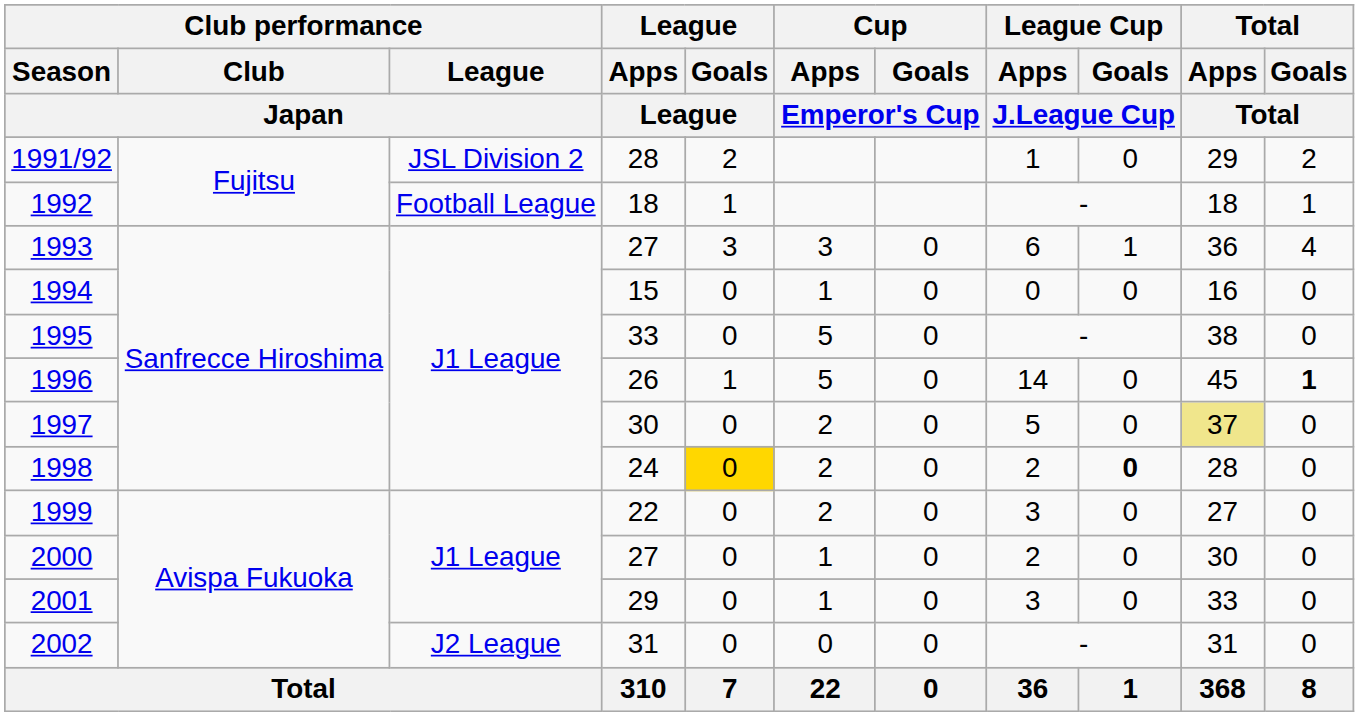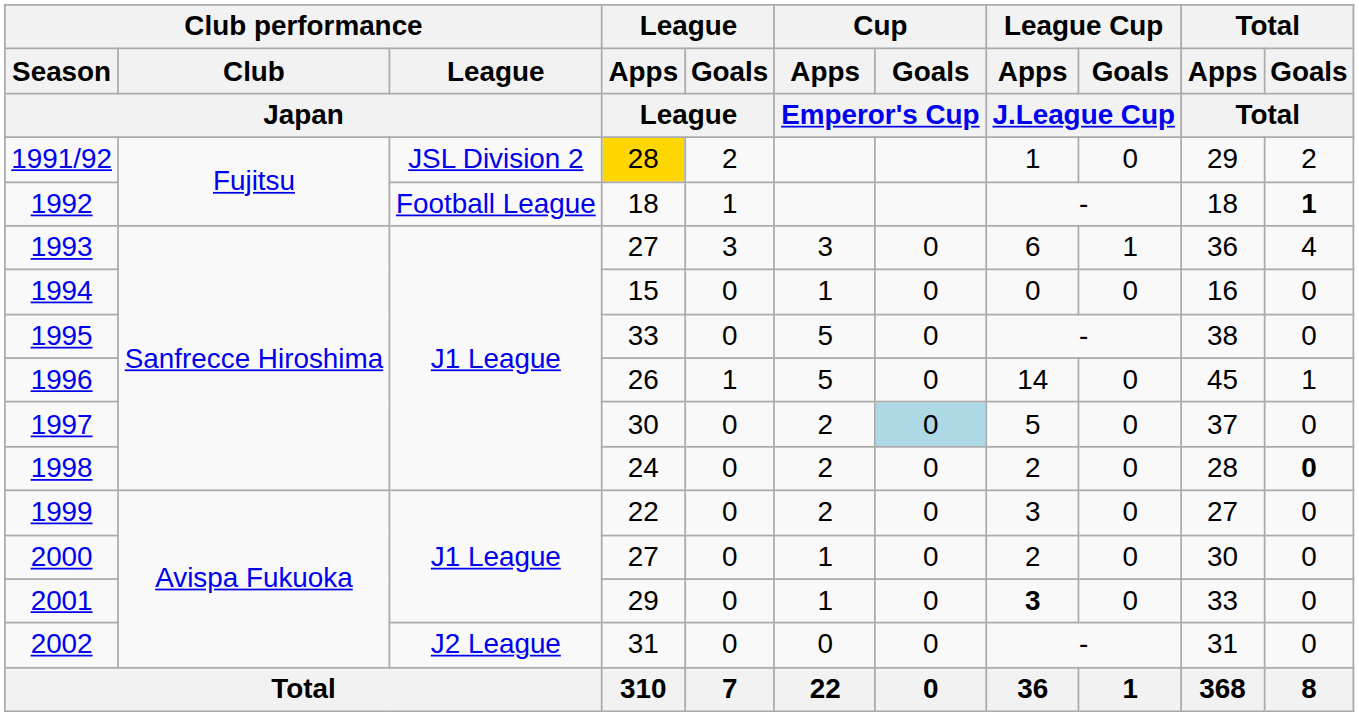(643, 159) no background -> (643, 159) gold background
(1309, 203) normal -> (1309, 203) bold
(1309, 379) bold -> (1309, 379) normal
(931, 423) no background -> (931, 423) lightblue background
(1223, 423) khaki background -> (1223, 423) no background
(730, 468) gold background -> (730, 468) no background
(1130, 468) bold -> (1130, 468) normal
(1309, 468) normal -> (1309, 468) bold
(1033, 600) normal -> (1033, 600) bold
